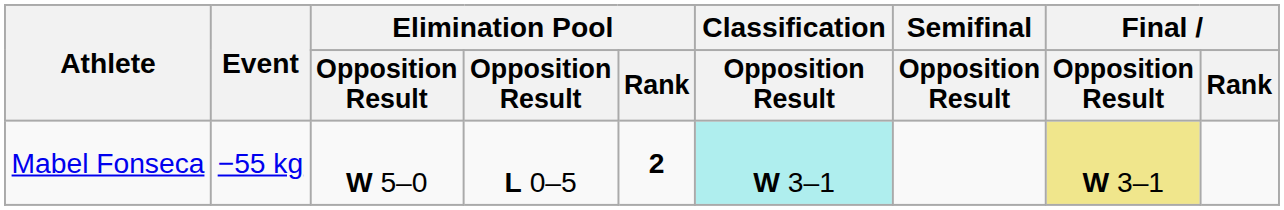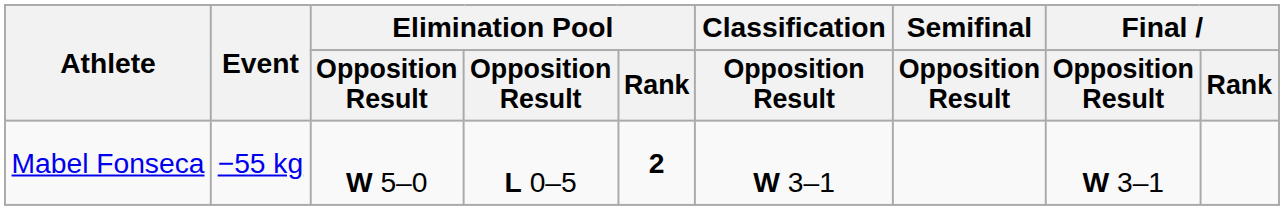(794, 183) paleturquoise background -> (794, 183) no background
(1123, 183) khaki background -> (1123, 183) no background
